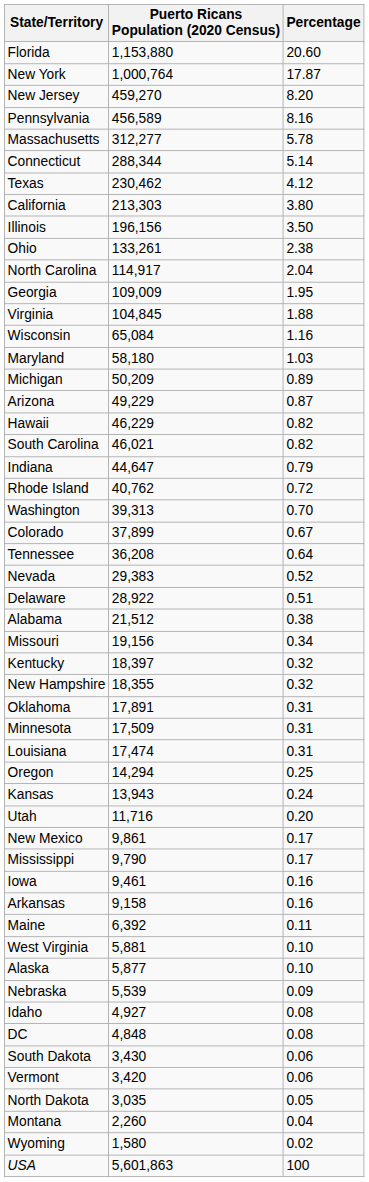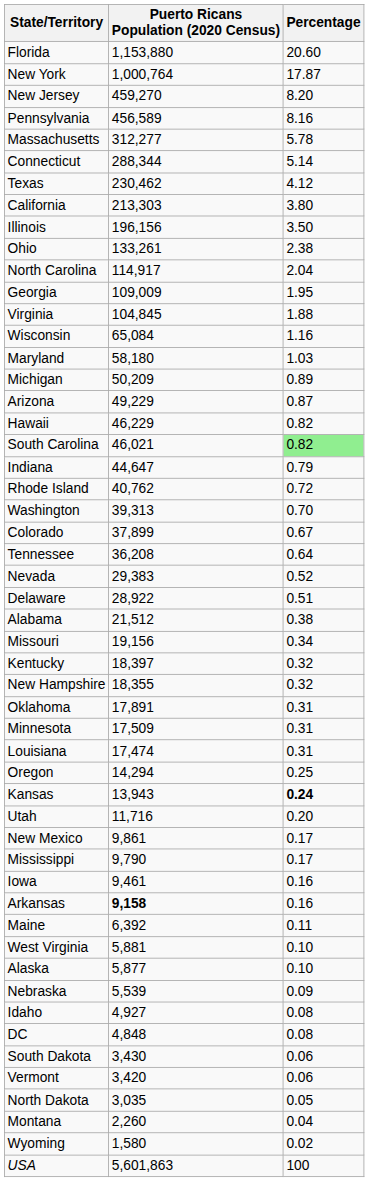(300, 445) no background -> (300, 445) lightgreen background
(300, 794) normal -> (300, 794) bold
(129, 903) normal -> (129, 903) bold
